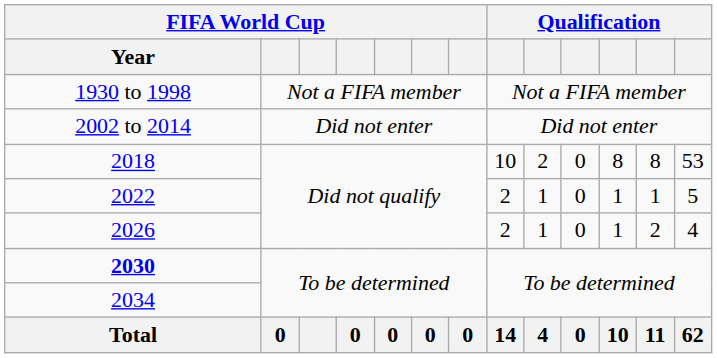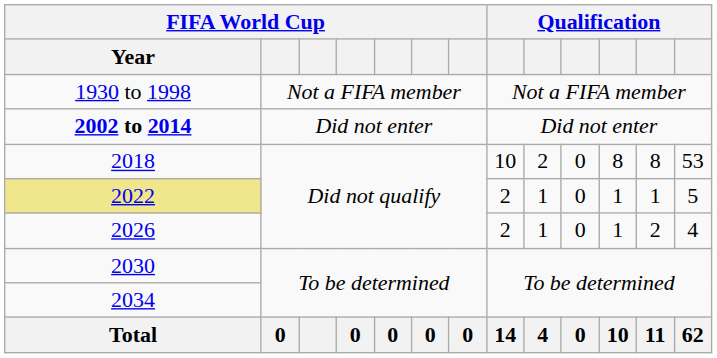(133, 126) normal -> (133, 126) bold
(133, 195) no background -> (133, 195) khaki background
(133, 265) bold -> (133, 265) normal
